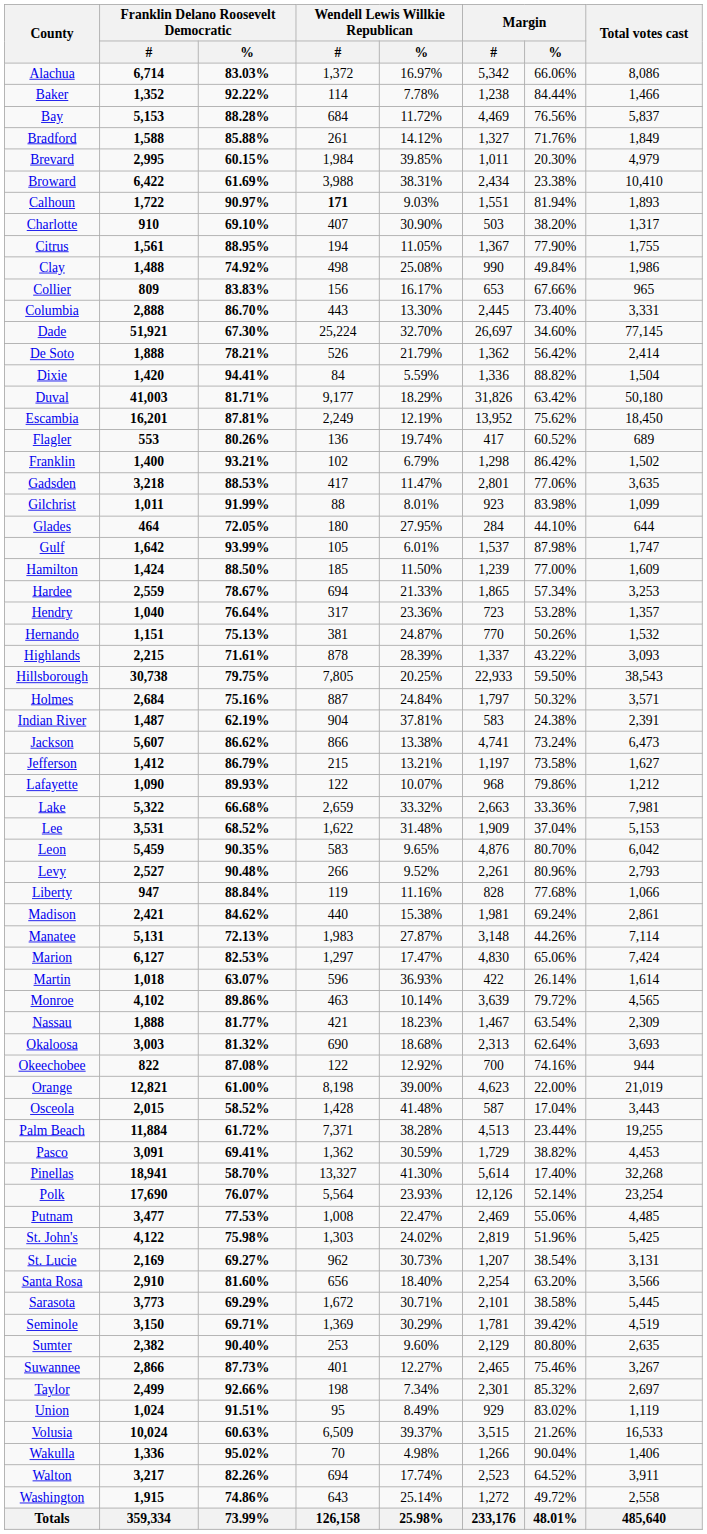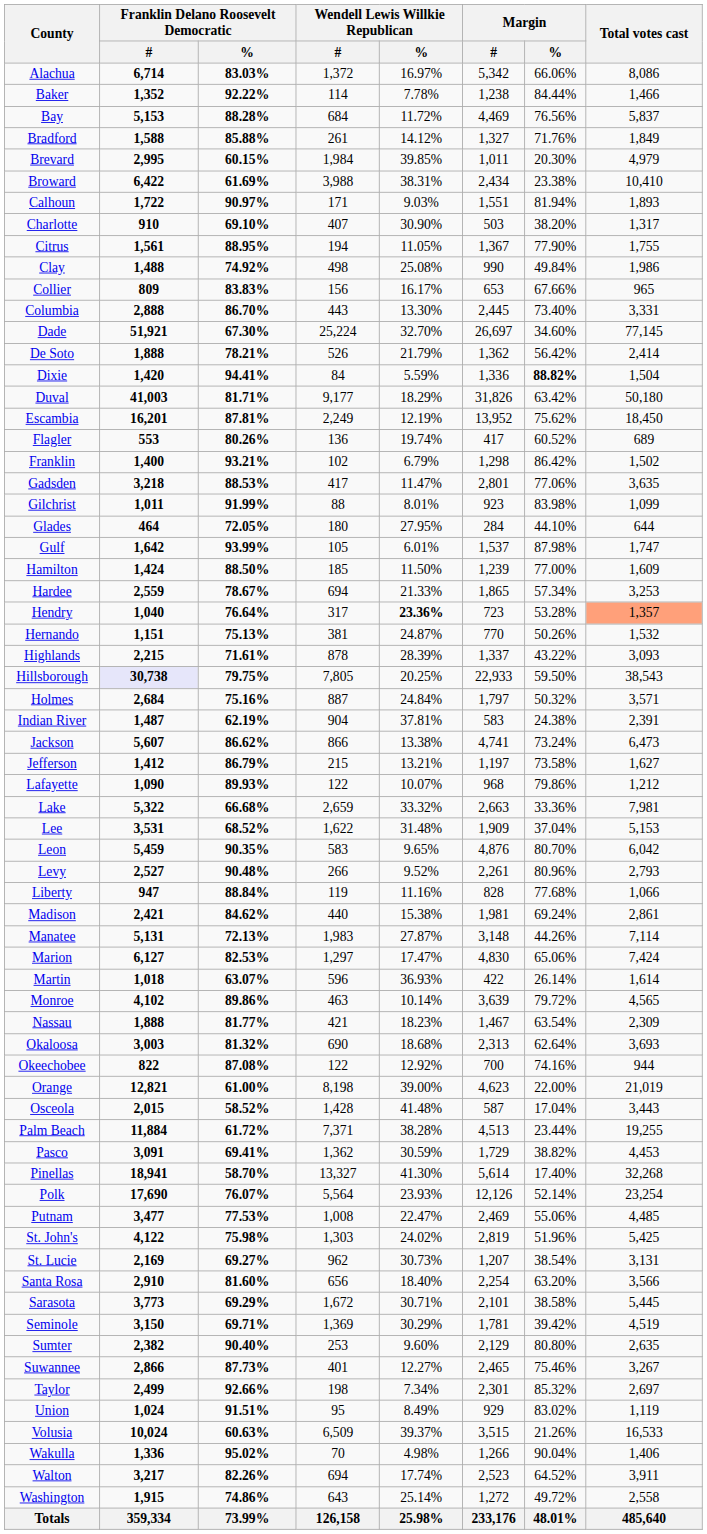(338, 203) bold -> (338, 203) normal
(555, 375) normal -> (555, 375) bold
(421, 612) normal -> (421, 612) bold
(644, 612) no background -> (644, 612) lightsalmon background
(149, 677) no background -> (149, 677) lavender background
